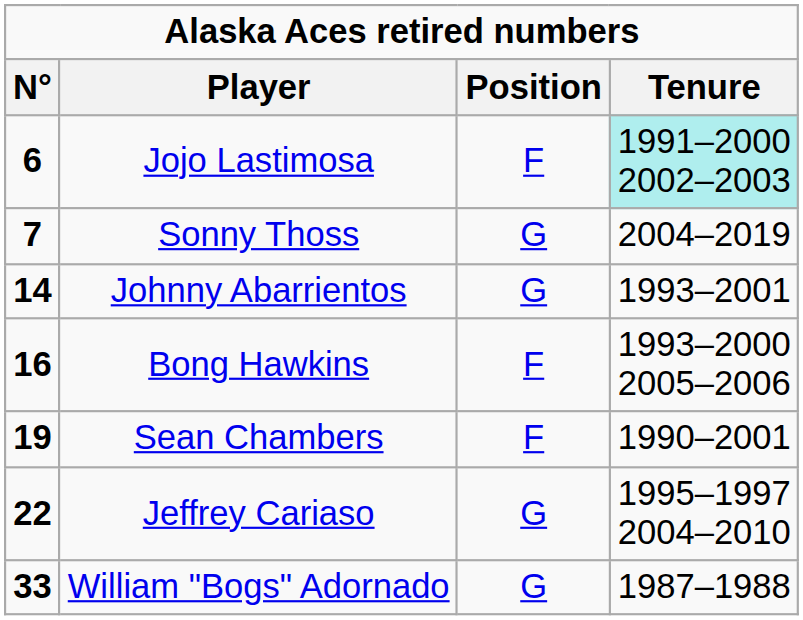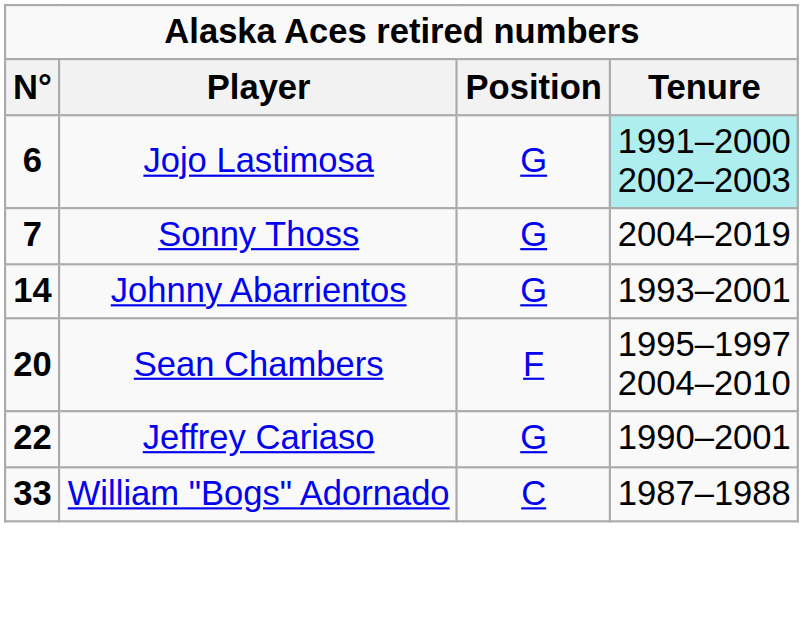(534, 160) F -> (534, 160) G
- row: (259, 364)
(32, 438) 19 -> (32, 364) 20
(704, 438) 1990–2001 -> (704, 364) 1995–1997 2004–2010
(704, 512) 1995–1997 2004–2010 -> (704, 438) 1990–2001
(534, 587) G -> (534, 493) C
